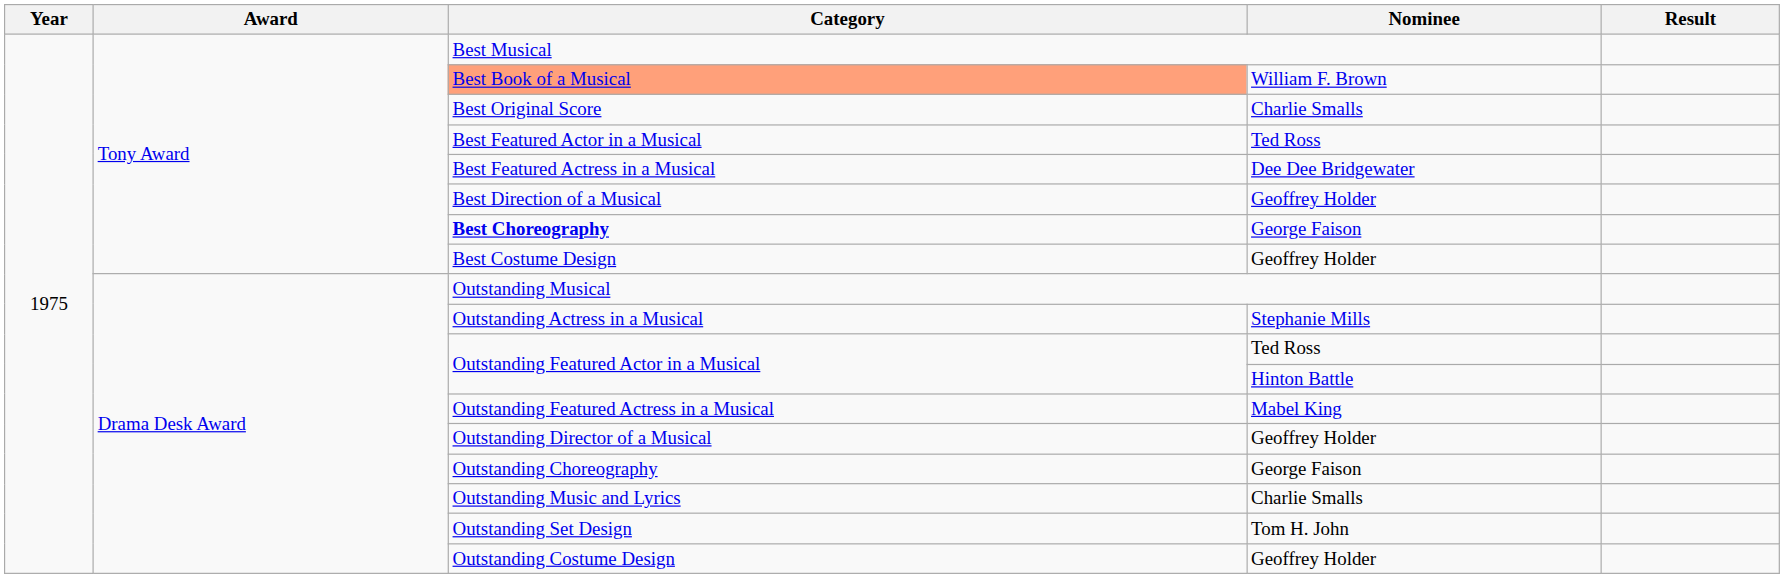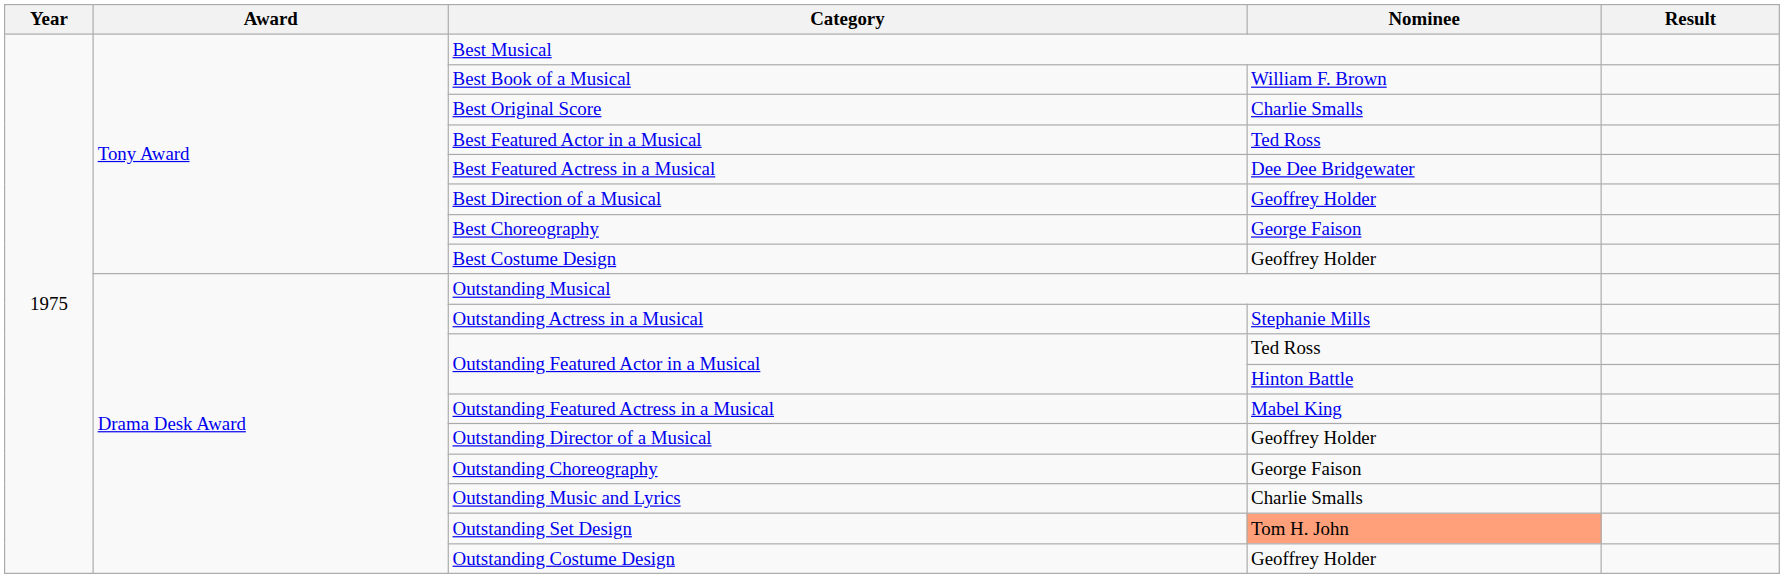(542, 79) lightsalmon background -> (542, 79) no background
(531, 229) bold -> (526, 229) normal
(1300, 528) no background -> (1300, 528) lightsalmon background
